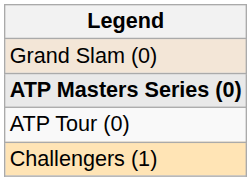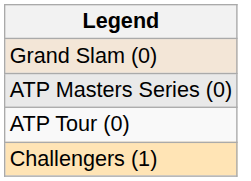(126, 90) bold -> (121, 90) normal
